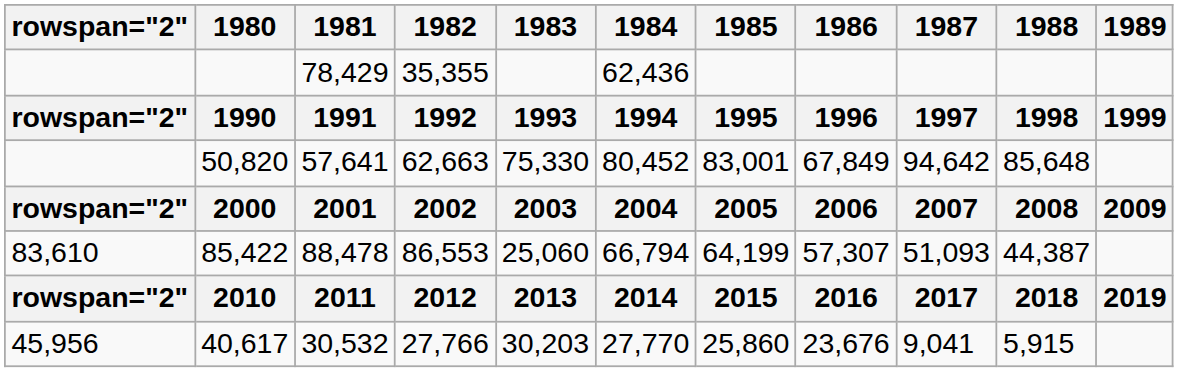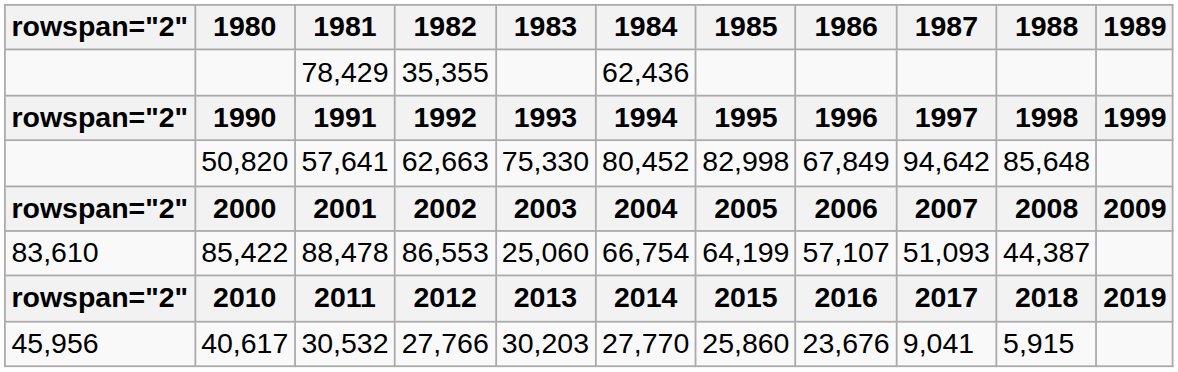(746, 162) 83,001 -> (746, 162) 82,998
(646, 252) 66,794 -> (646, 252) 66,754
(846, 252) 57,307 -> (846, 252) 57,107
